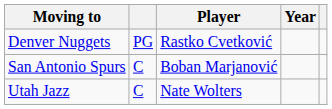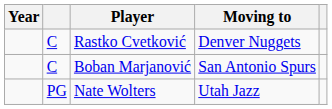columns swapped: (300, 16) <-> (67, 16)
(143, 41) PG -> (52, 41) C
(138, 91) C -> (57, 91) PG
